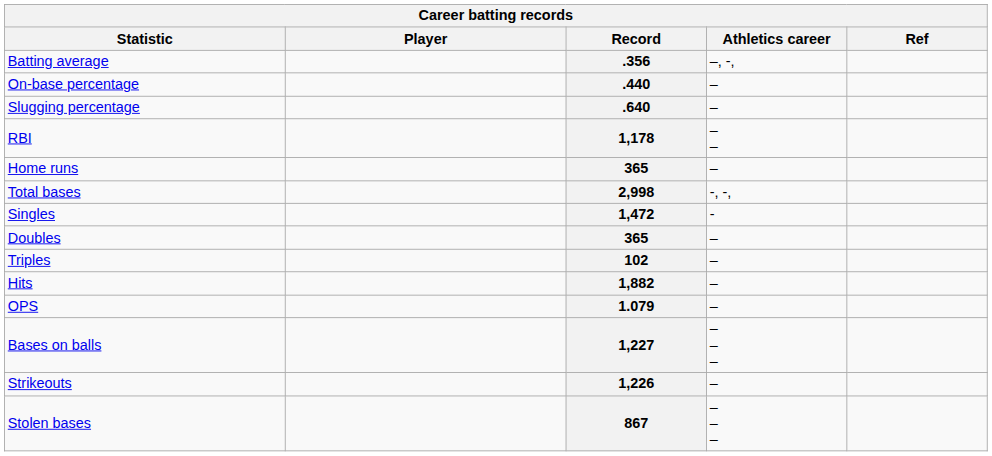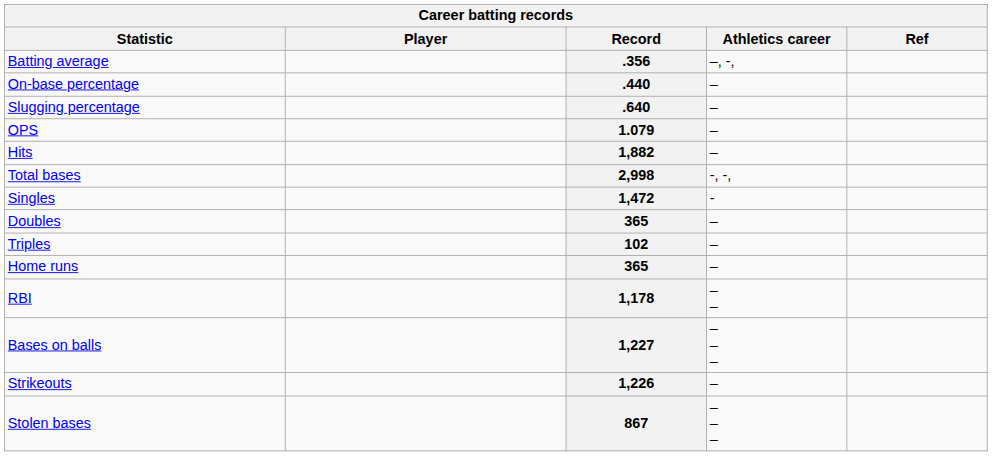rows swapped: (23, 306) <-> (20, 138)
rows swapped: (20, 283) <-> (43, 169)
